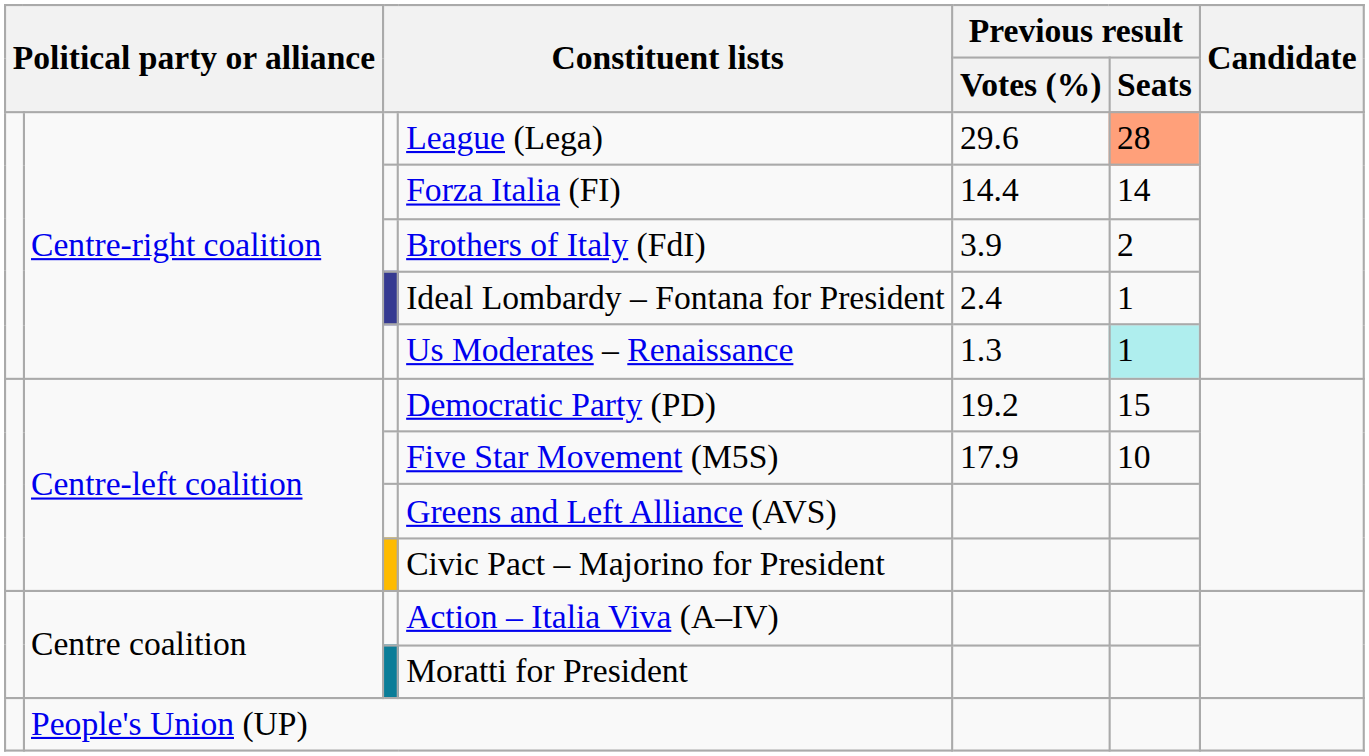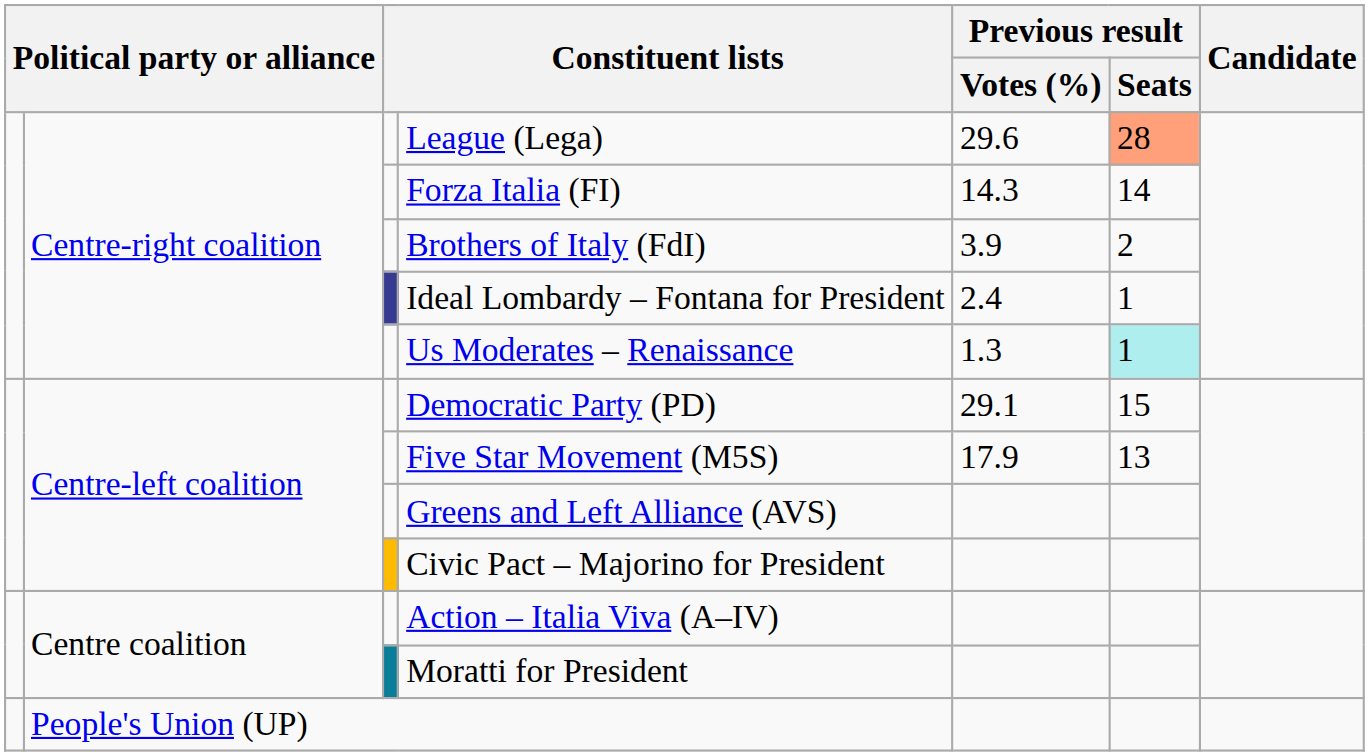(989, 191) 14.4 -> (989, 191) 14.3
(989, 404) 19.2 -> (989, 404) 29.1
(1134, 457) 10 -> (1134, 457) 13
